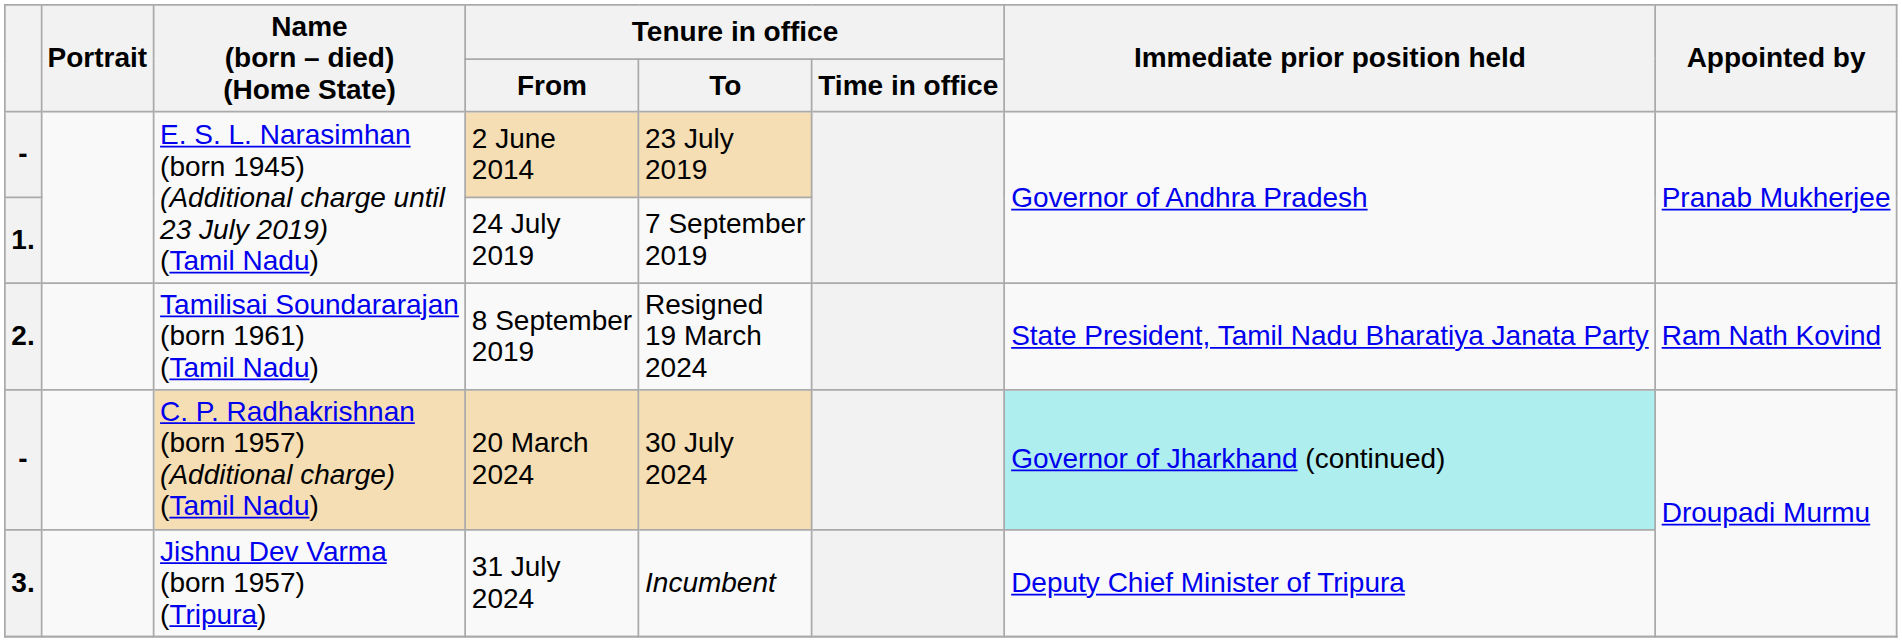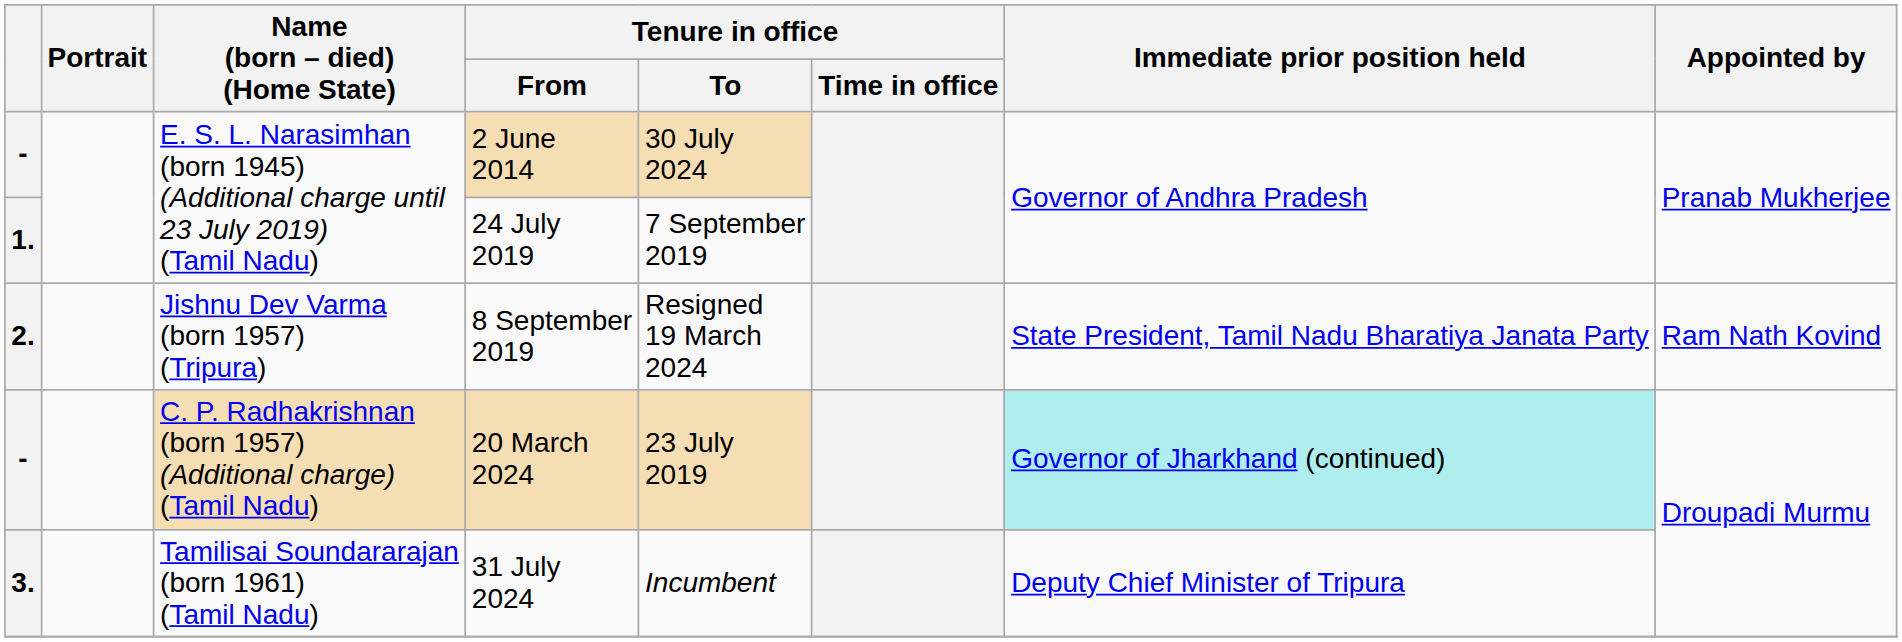(689, 154) 23 July 2019 -> (689, 154) 30 July 2024
(309, 336) Tamilisai Soundararajan (born 1961) (Tamil Nadu) -> (273, 336) Jishnu Dev Varma (born 1957) (Tripura)
(689, 459) 30 July 2024 -> (689, 459) 23 July 2019
(273, 582) Jishnu Dev Varma (born 1957) (Tripura) -> (309, 582) Tamilisai Soundararajan (born 1961) (Tamil Nadu)
